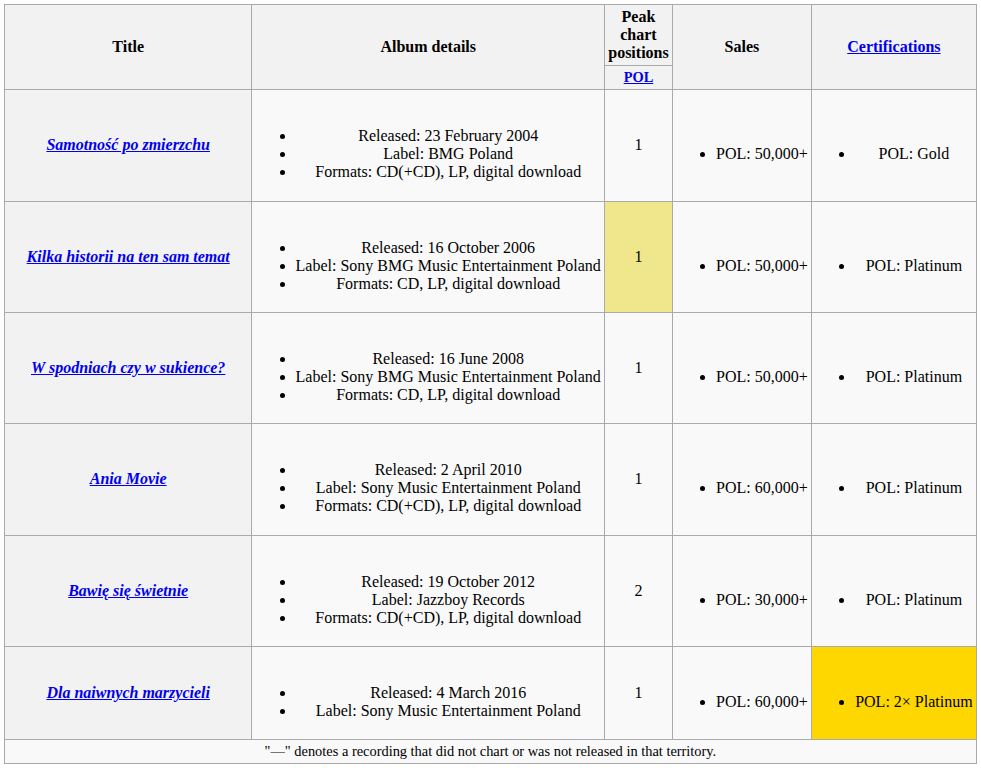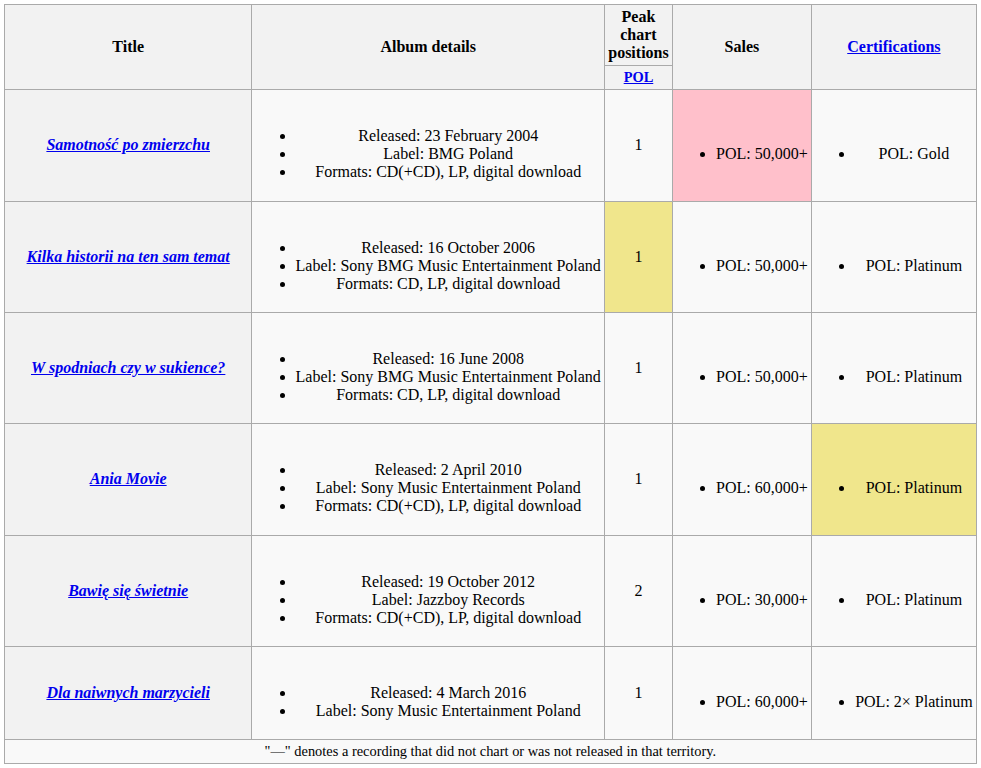(742, 154) no background -> (742, 154) pink background
(894, 488) no background -> (894, 488) khaki background
(894, 702) gold background -> (894, 702) no background
